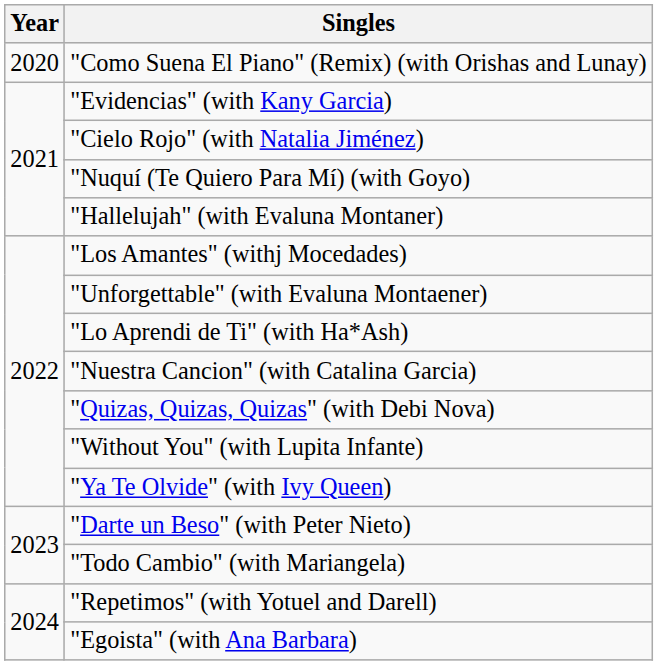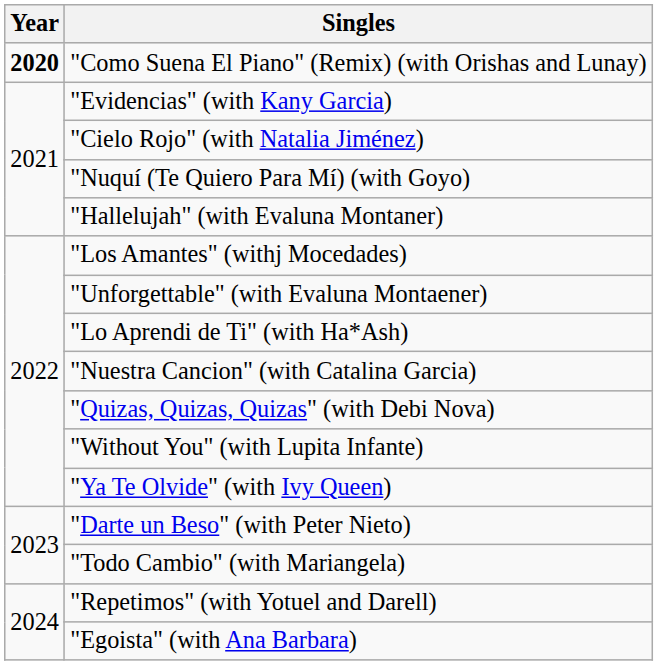(35, 62) normal -> (35, 62) bold
